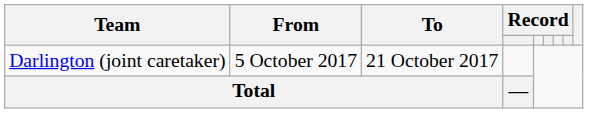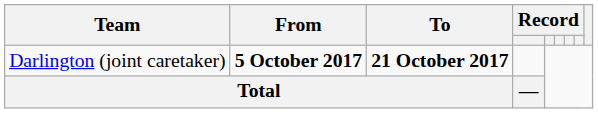(296, 60) normal -> (298, 60) bold
(432, 60) normal -> (440, 60) bold
